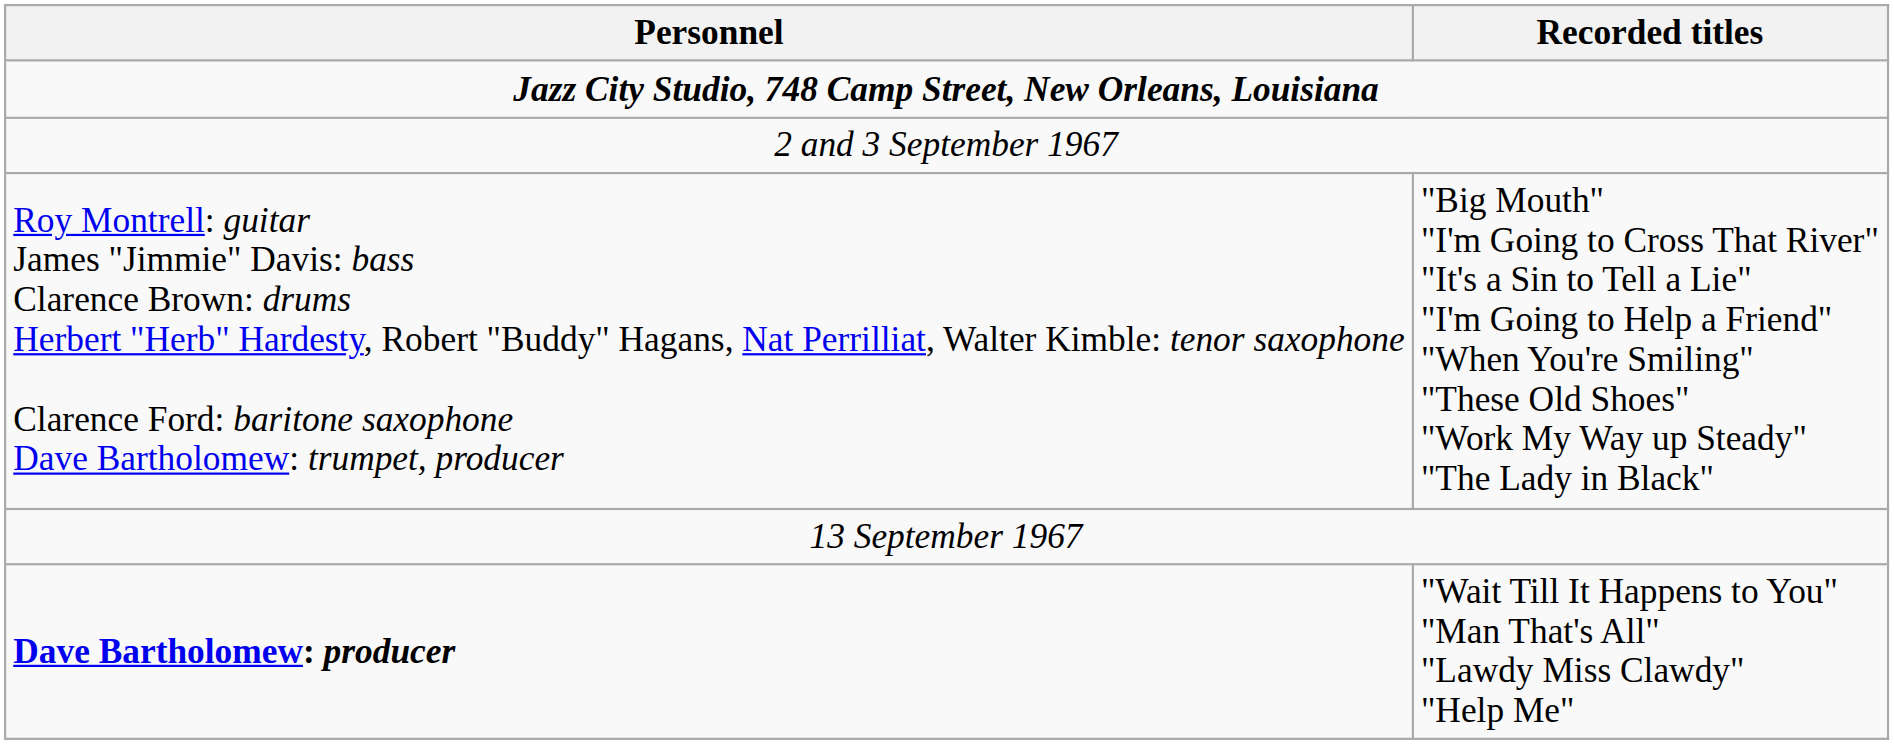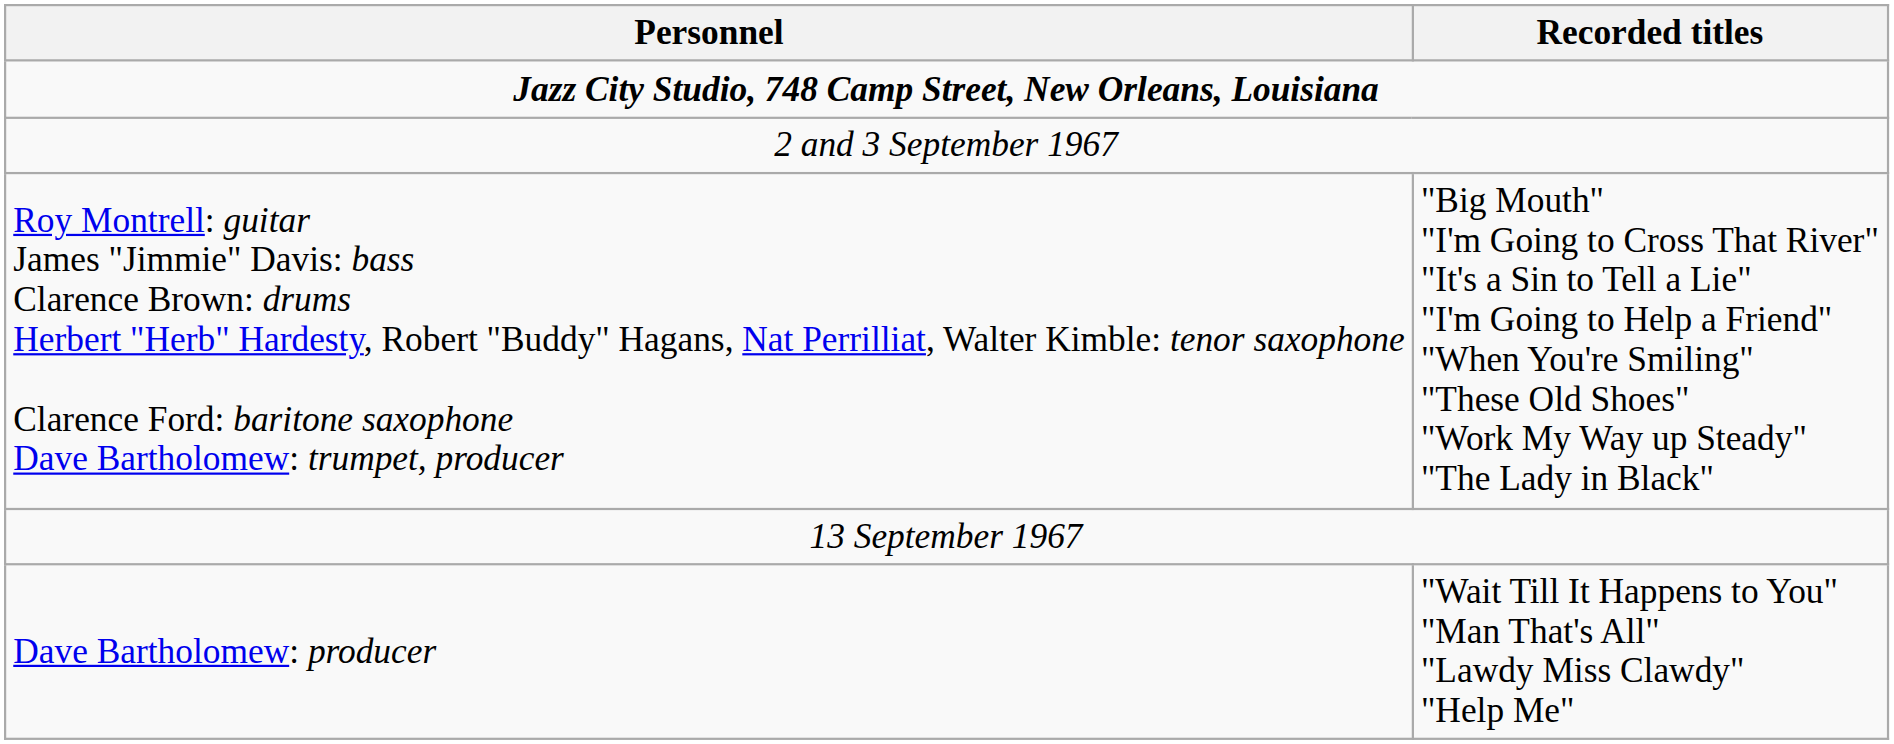(234, 651) bold -> (225, 651) normal
